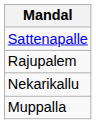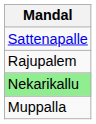(43, 84) no background -> (43, 84) lightgreen background
